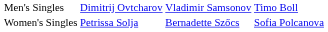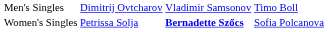(202, 22) normal -> (204, 22) bold
